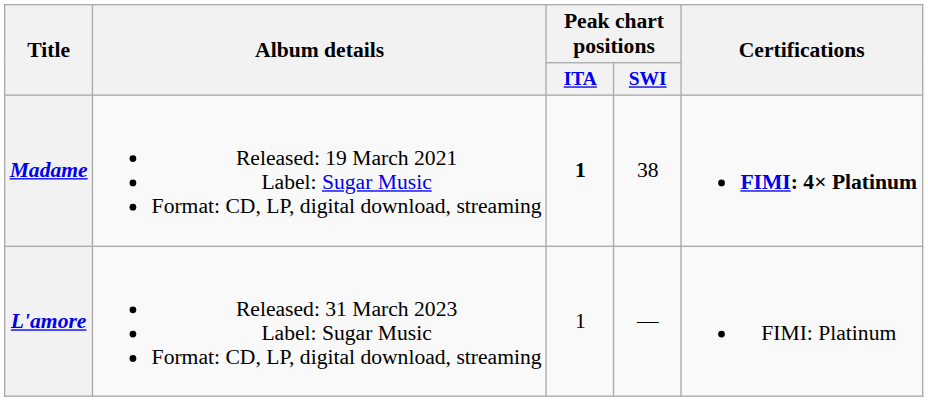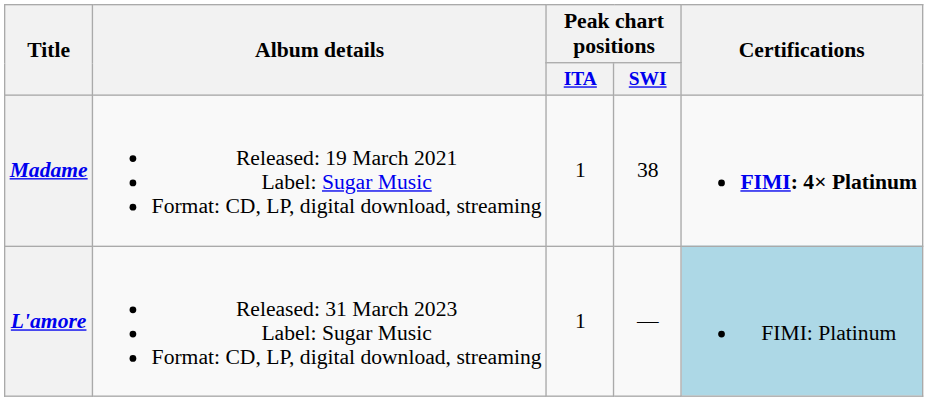(580, 170) bold -> (580, 170) normal
(802, 333) no background -> (802, 333) lightblue background
